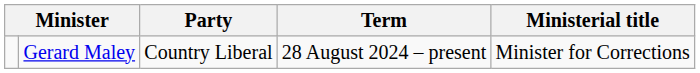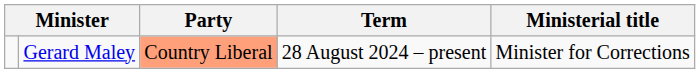(208, 52) no background -> (208, 52) lightsalmon background
